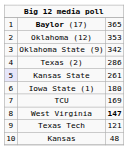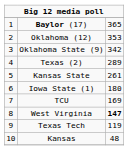(115, 62) 286 -> (115, 62) 289
(11, 75) lavender background -> (11, 75) no background
(115, 126) 121 -> (115, 126) 119
